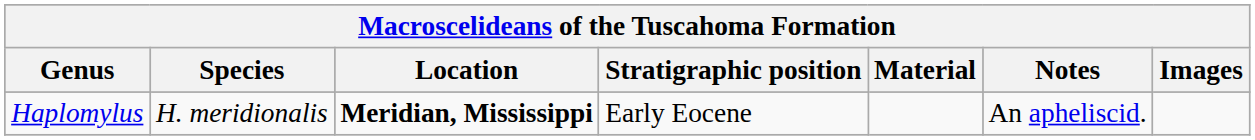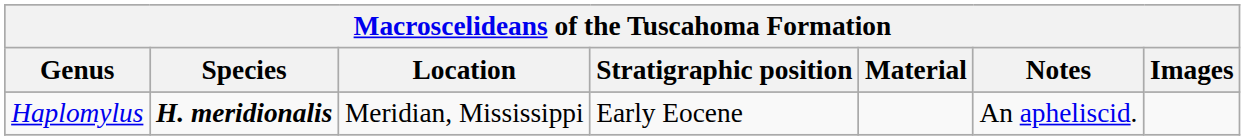(242, 112) normal -> (244, 112) bold
(467, 112) bold -> (464, 112) normal
